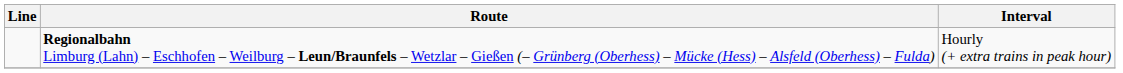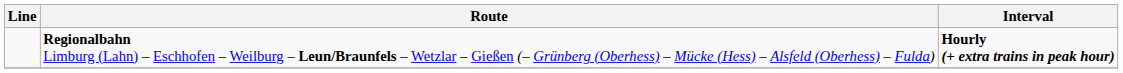(1026, 47) normal -> (1028, 47) bold
